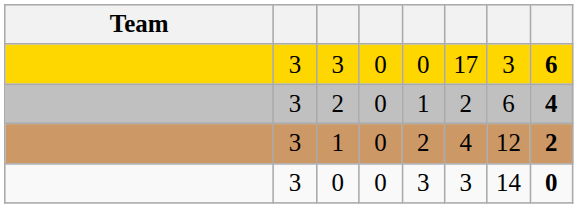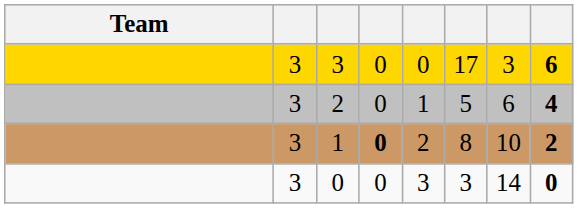(466, 103) 2 -> (466, 103) 5
(380, 143) normal -> (380, 143) bold
(466, 143) 4 -> (466, 143) 8
(509, 143) 12 -> (509, 143) 10
